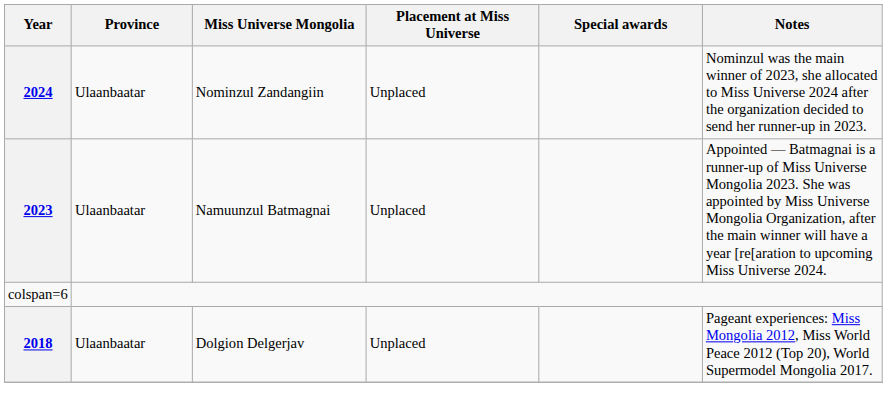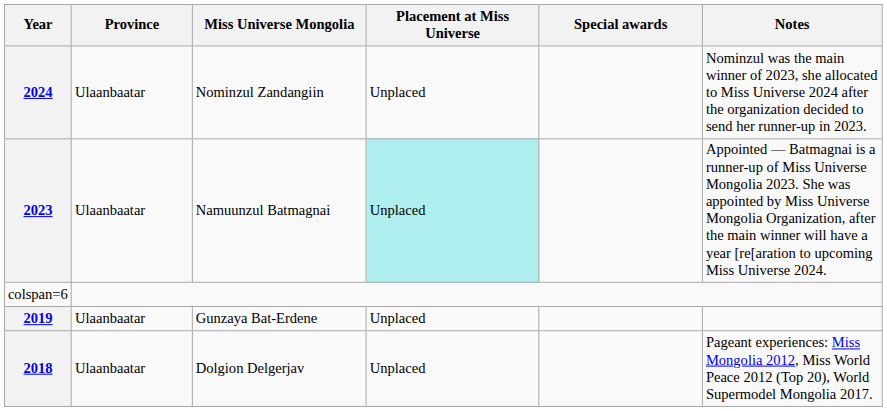(398, 210) no background -> (398, 210) paleturquoise background
+ row: (38, 318)
